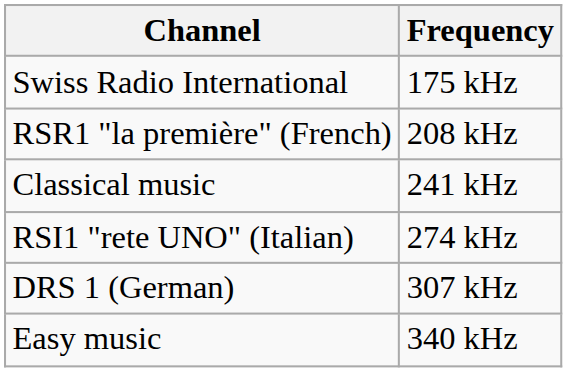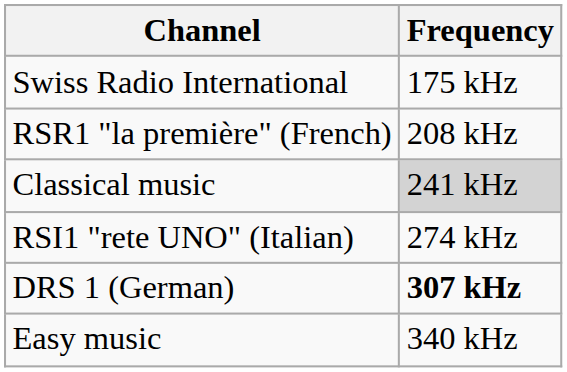(462, 184) no background -> (462, 184) lightgrey background
(462, 287) normal -> (464, 287) bold
